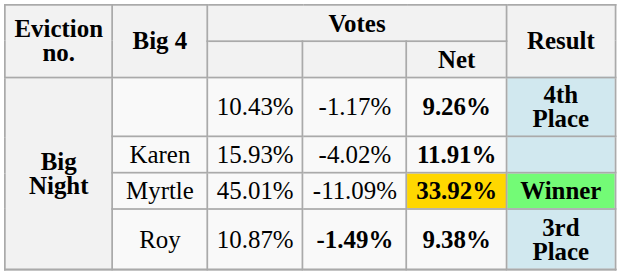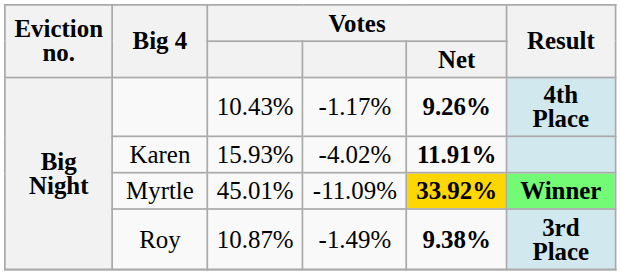(355, 239) bold -> (355, 239) normal
